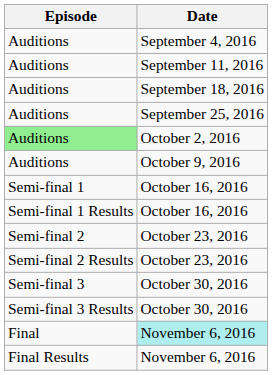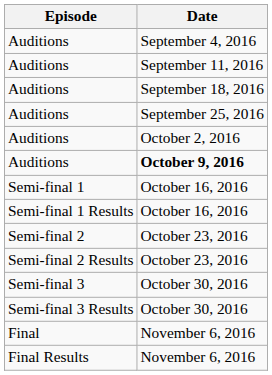(38, 138) lightgreen background -> (38, 138) no background
(190, 162) normal -> (192, 162) bold
(198, 333) paleturquoise background -> (198, 333) no background
